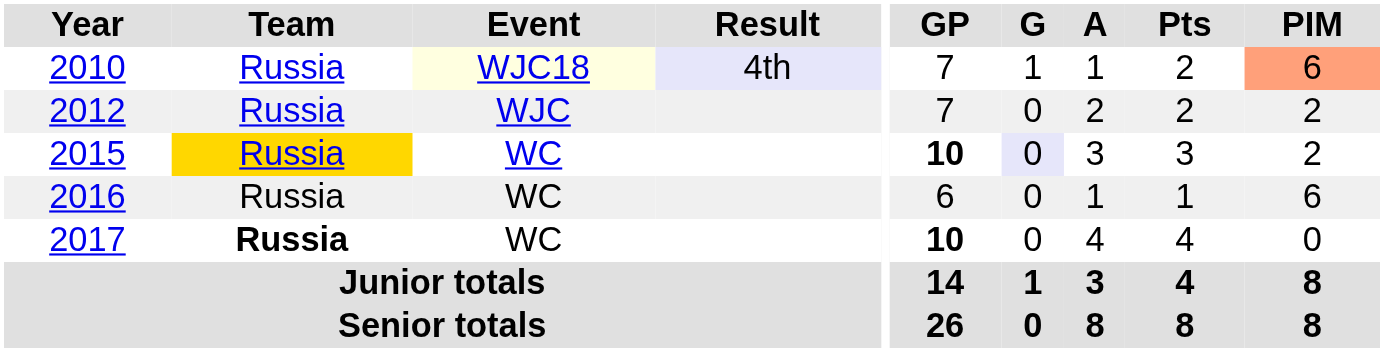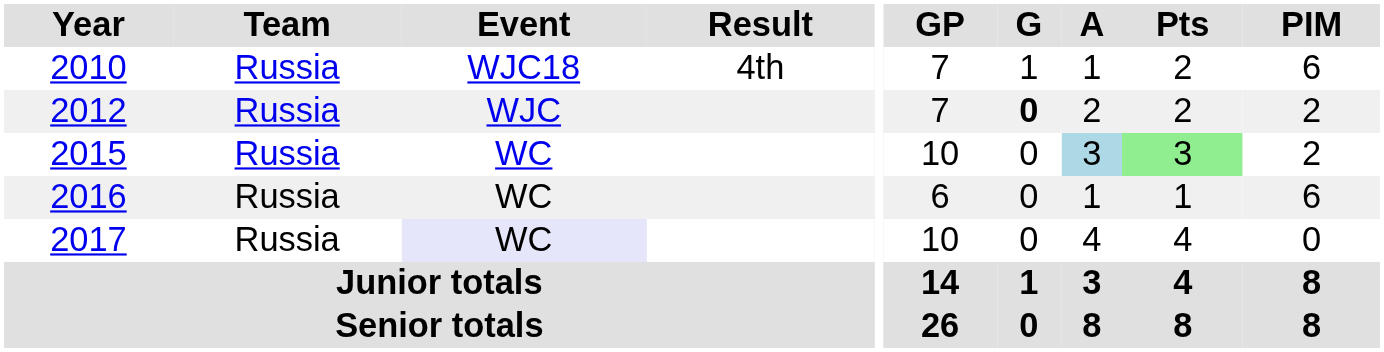(534, 67) lightyellow background -> (524, 67) no background
(767, 67) lavender background -> (760, 67) no background
(1312, 67) lightsalmon background -> (1312, 67) no background
(1033, 110) normal -> (1029, 110) bold
(292, 153) gold background -> (287, 153) no background
(945, 153) bold -> (940, 153) normal
(1033, 153) lavender background -> (1029, 153) no background
(1095, 153) no background -> (1092, 153) lightblue background
(1185, 153) no background -> (1183, 153) lightgreen background
(292, 239) bold -> (287, 239) normal
(534, 239) no background -> (524, 239) lavender background
(945, 239) bold -> (940, 239) normal
